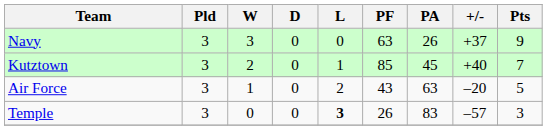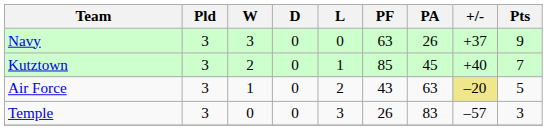(475, 88) no background -> (475, 88) khaki background
(340, 112) bold -> (340, 112) normal
